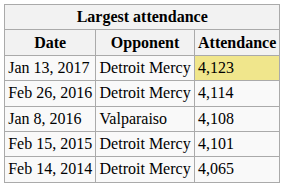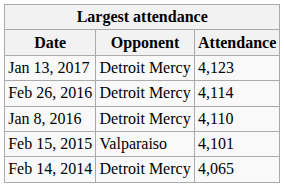(216, 67) khaki background -> (216, 67) no background
(133, 118) Valparaiso -> (145, 118) Detroit Mercy
(216, 118) 4,108 -> (216, 118) 4,110
(145, 144) Detroit Mercy -> (133, 144) Valparaiso
